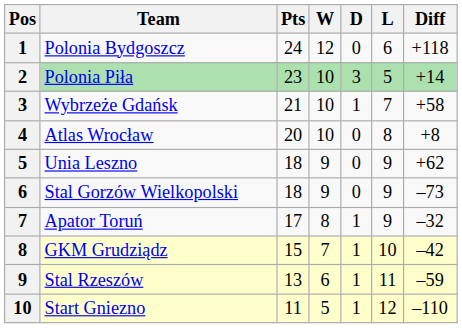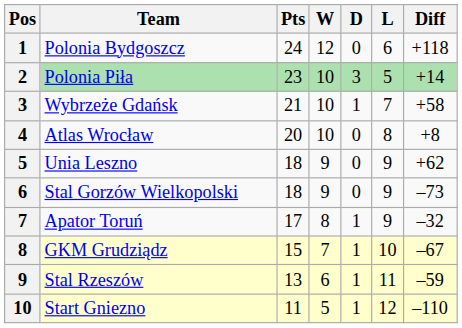(430, 250) –42 -> (430, 250) –67
